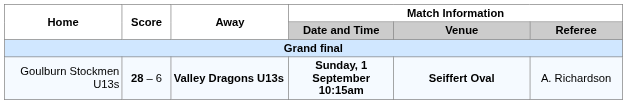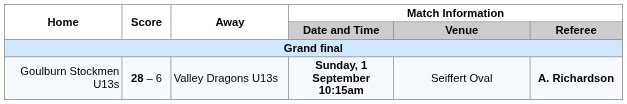(229, 78) bold -> (226, 78) normal
(462, 78) bold -> (462, 78) normal
(576, 78) normal -> (576, 78) bold
